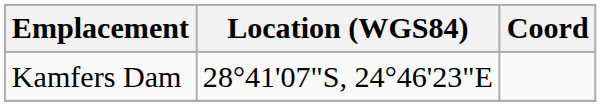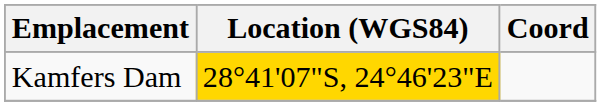(348, 76) no background -> (348, 76) gold background
